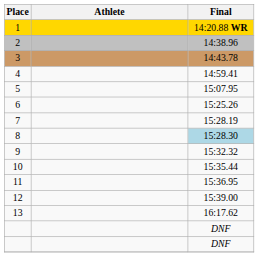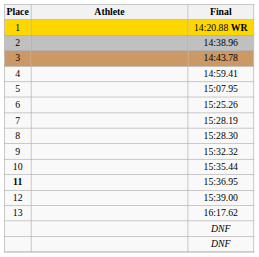(221, 136) lightblue background -> (221, 136) no background
(18, 182) normal -> (18, 182) bold
